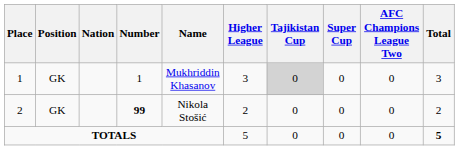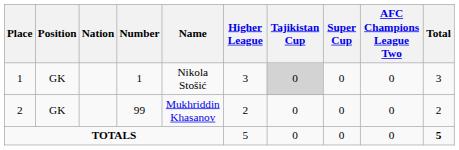(193, 79) Mukhriddin Khasanov -> (193, 79) Nikola Stošić
(139, 110) bold -> (139, 110) normal
(193, 110) Nikola Stošić -> (193, 110) Mukhriddin Khasanov
